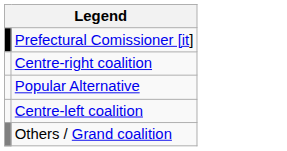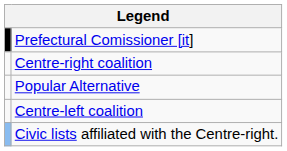+ row: (147, 134)
- row: (93, 134)
